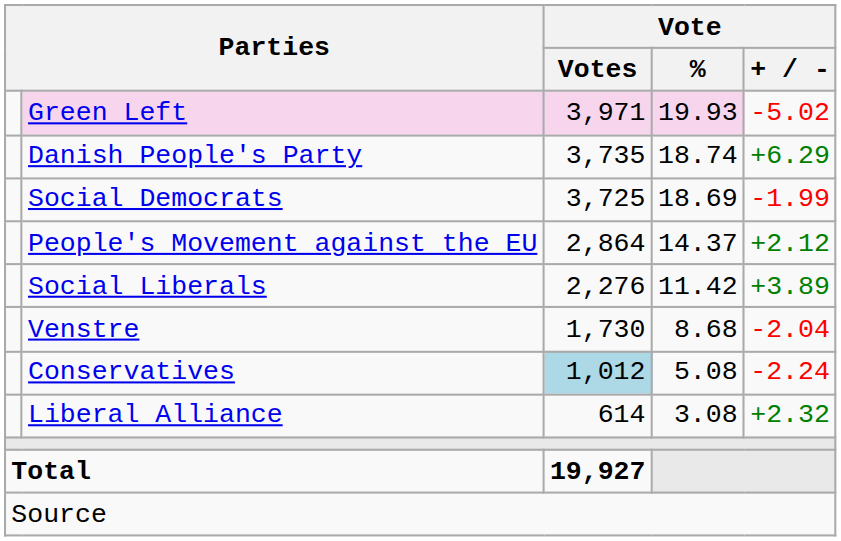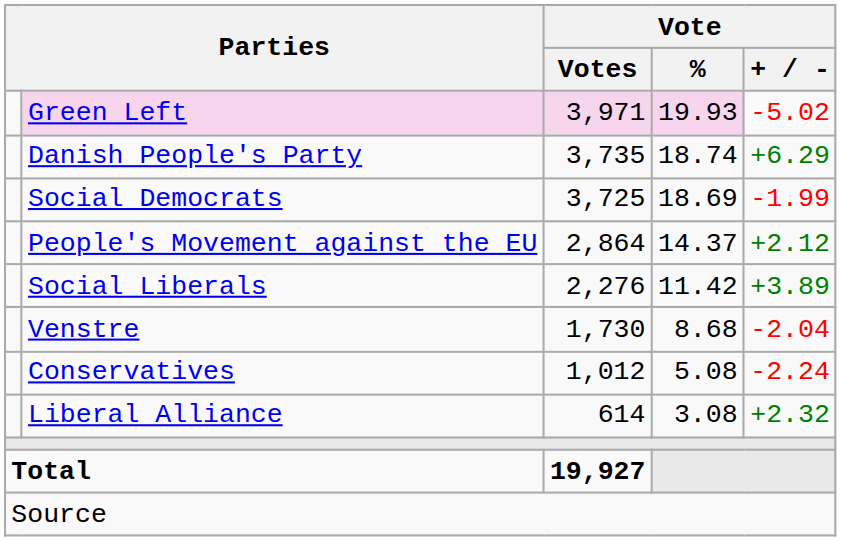(606, 372) lightblue background -> (606, 372) no background
